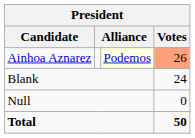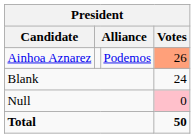(127, 58) lightyellow background -> (127, 58) no background
(184, 101) no background -> (184, 101) pink background
